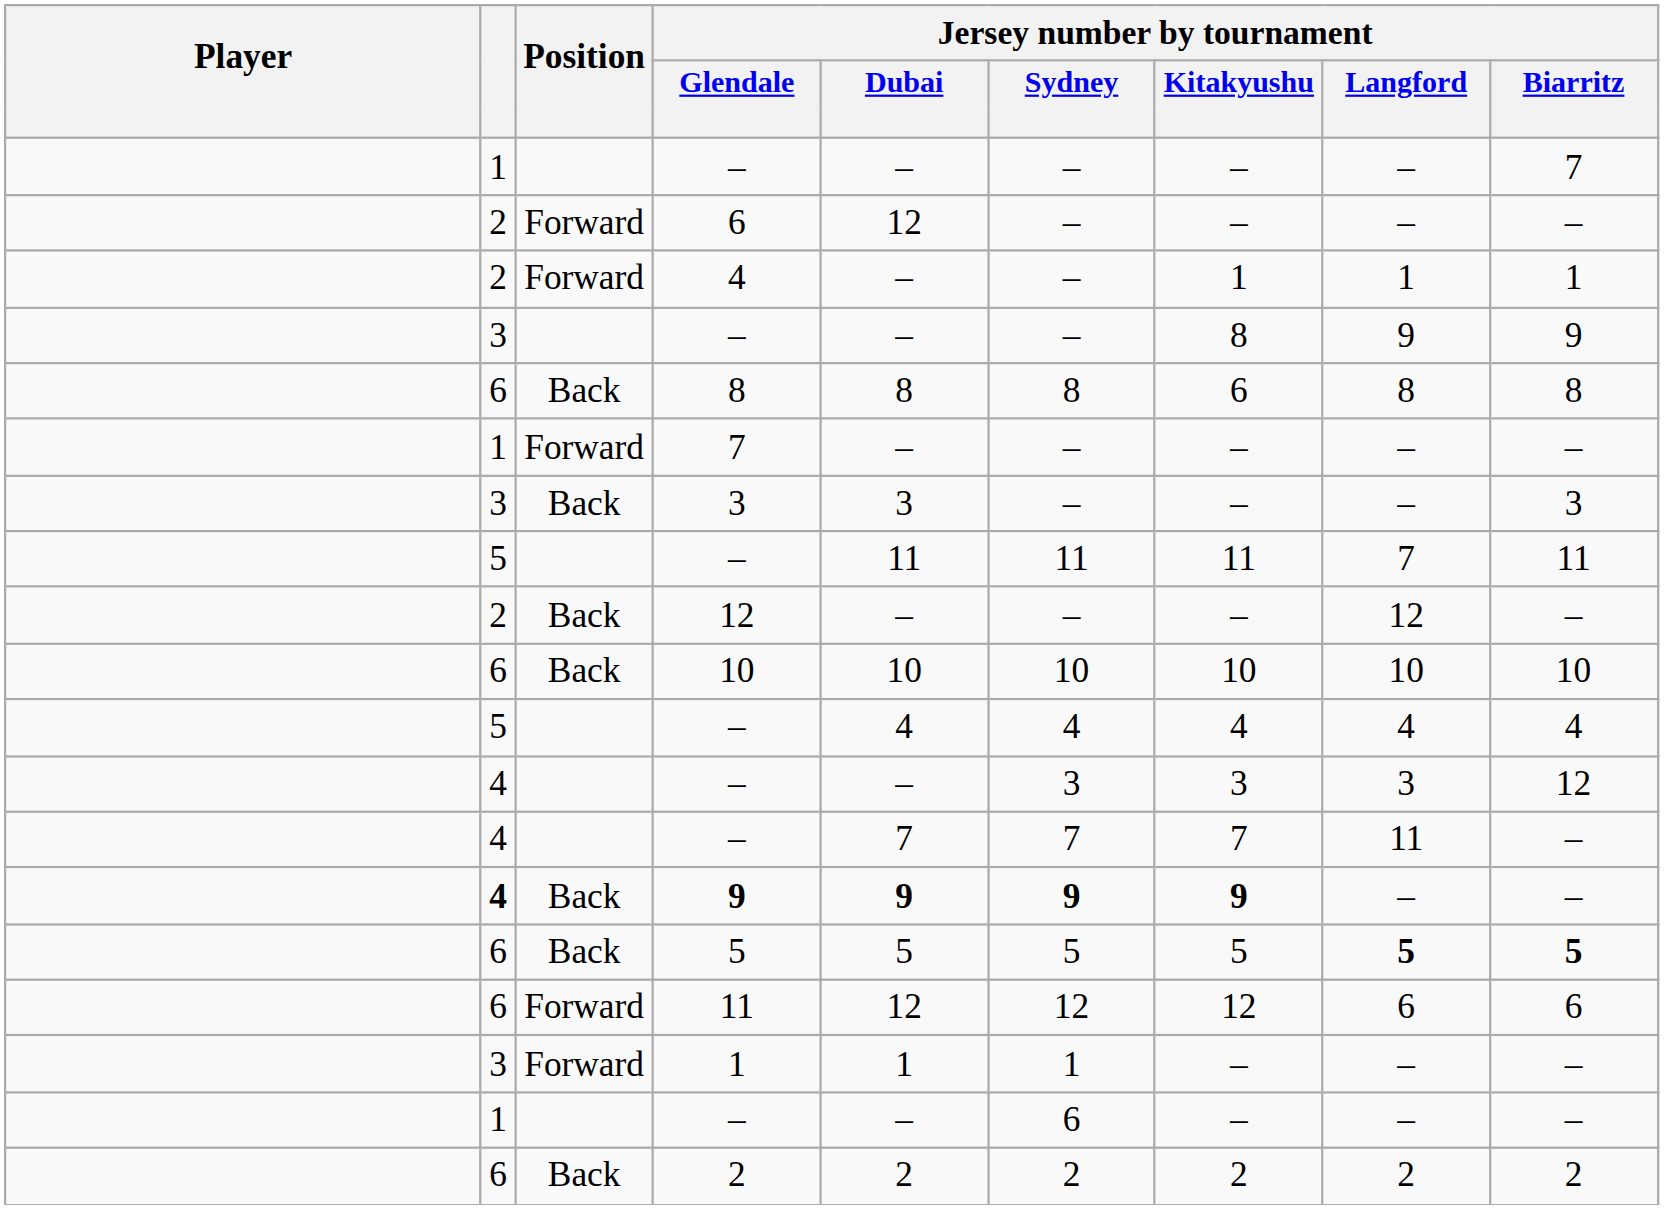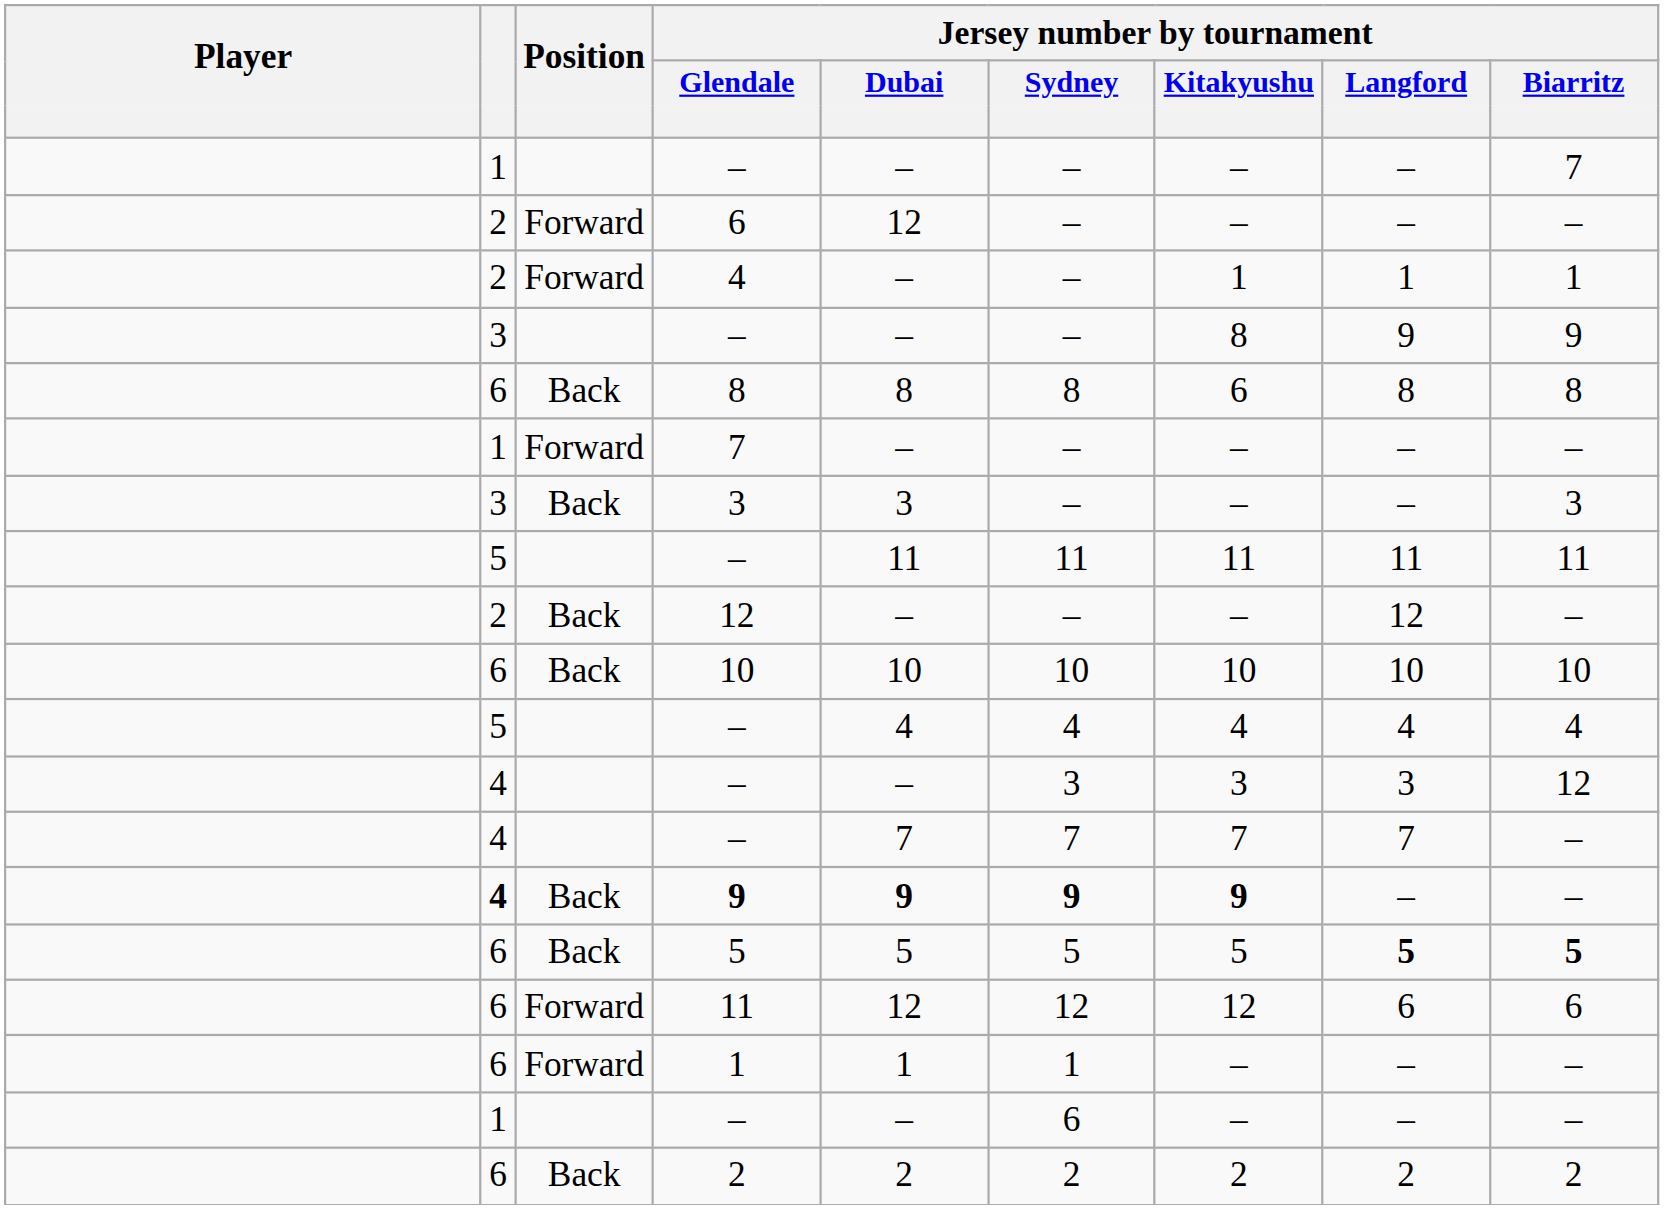(1406, 558) 7 -> (1406, 558) 11
(1406, 839) 11 -> (1406, 839) 7
(498, 1063) 3 -> (498, 1063) 6
